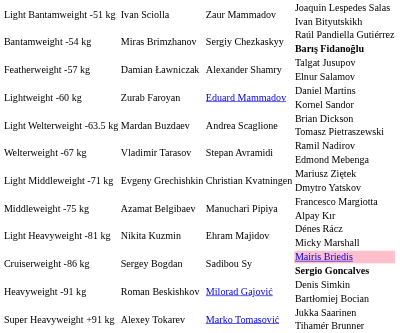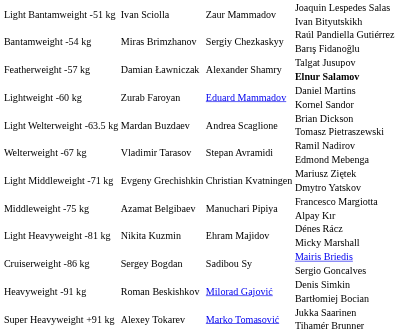(329, 49) bold -> (327, 49) normal
(325, 77) normal -> (327, 77) bold
(324, 257) pink background -> (324, 257) no background
(332, 271) bold -> (330, 271) normal
